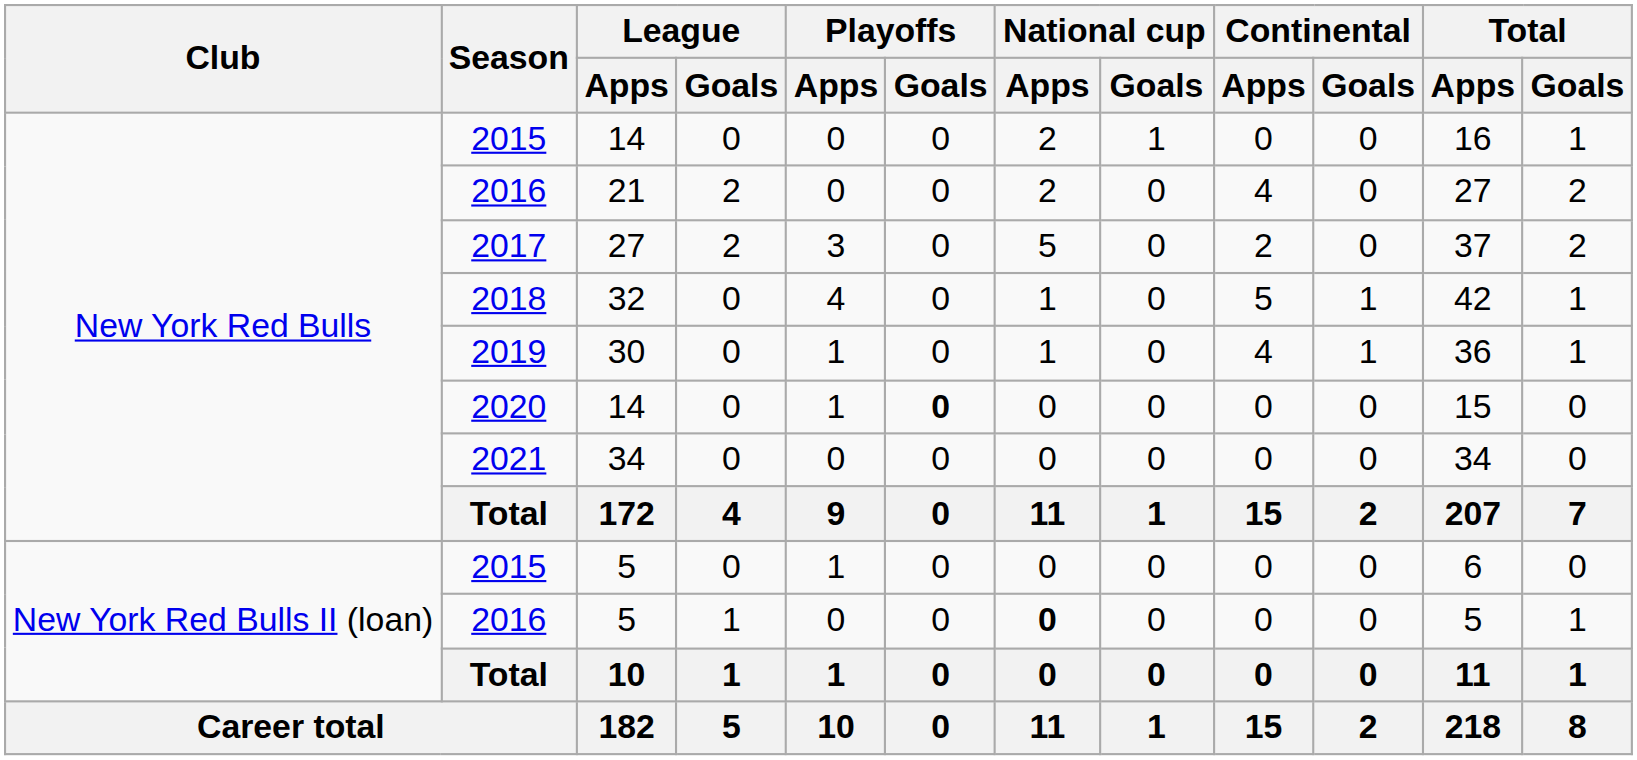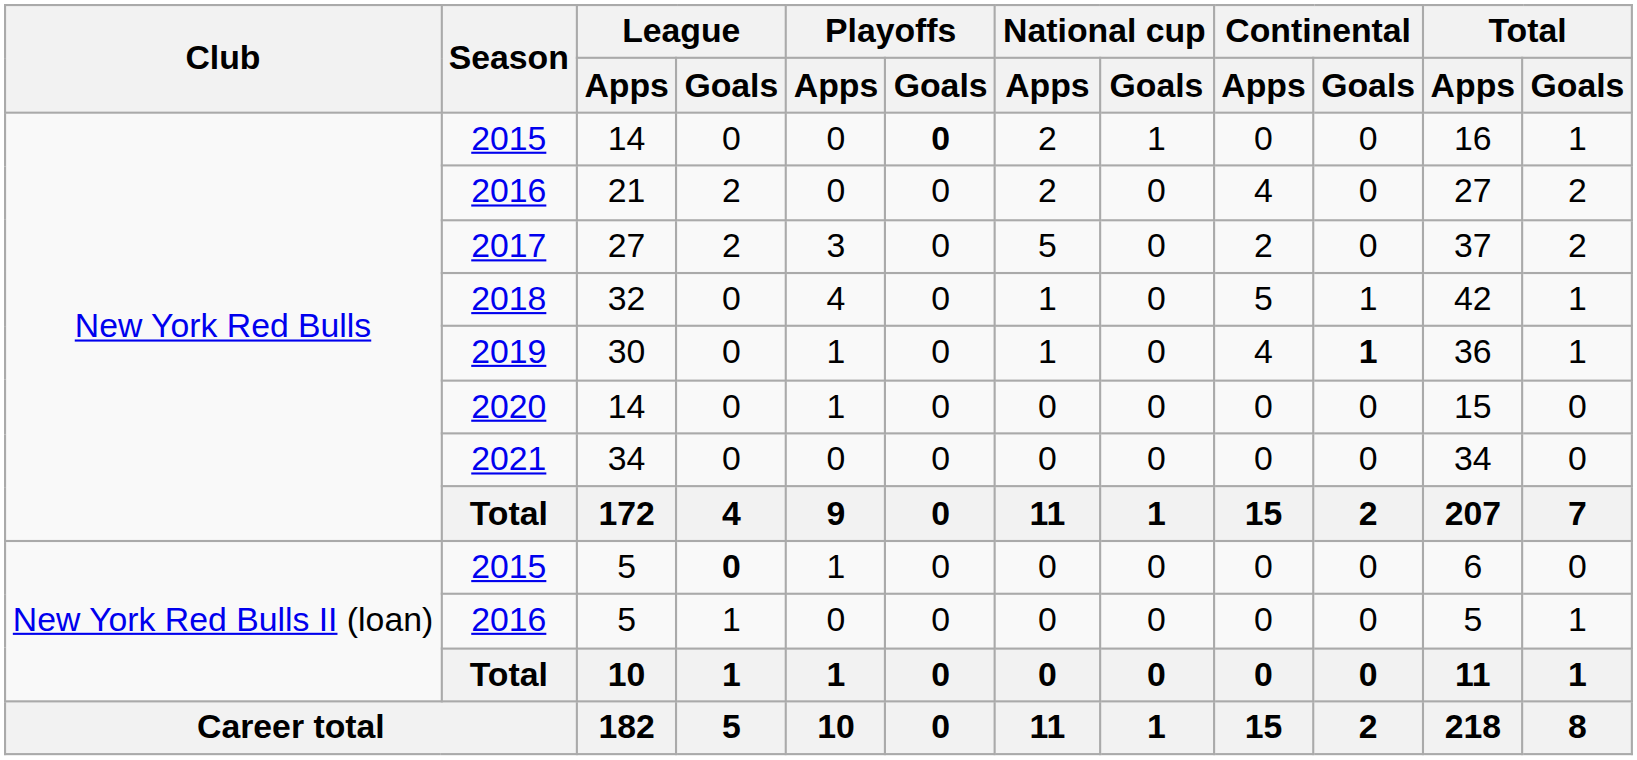(941, 138) normal -> (941, 138) bold
(1368, 352) normal -> (1368, 352) bold
(941, 406) bold -> (941, 406) normal
(731, 566) normal -> (731, 566) bold
(1047, 620) bold -> (1047, 620) normal
